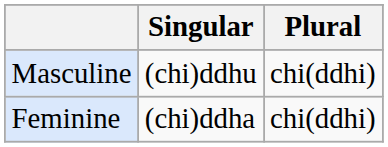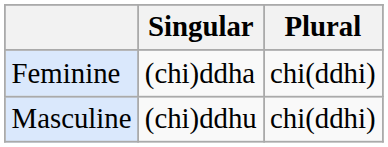rows swapped: (72, 73) <-> (66, 118)
